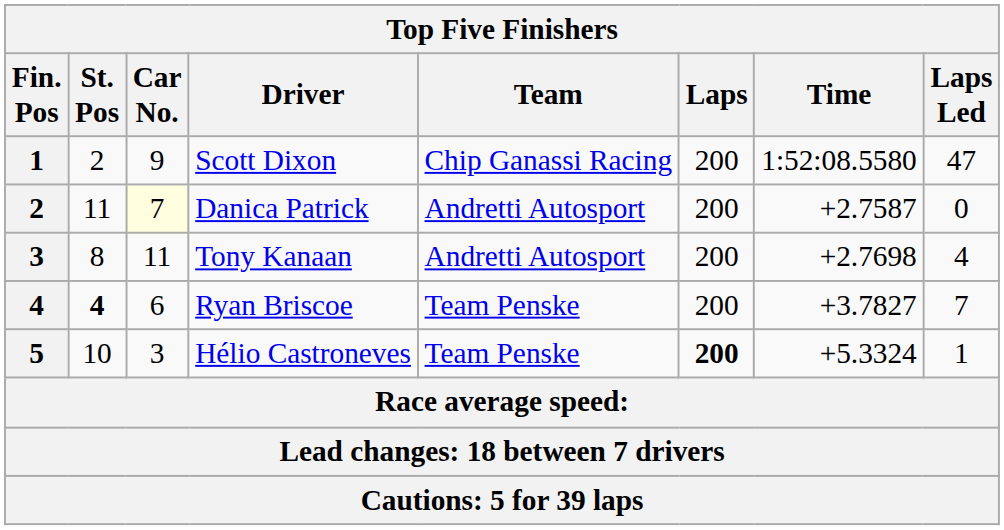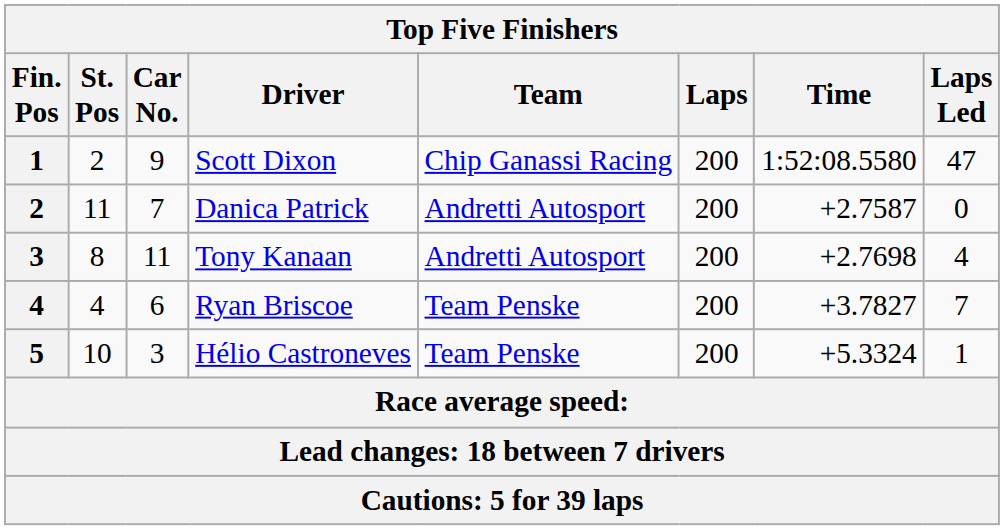(157, 208) lightyellow background -> (157, 208) no background
(97, 305) bold -> (97, 305) normal
(717, 353) bold -> (717, 353) normal
